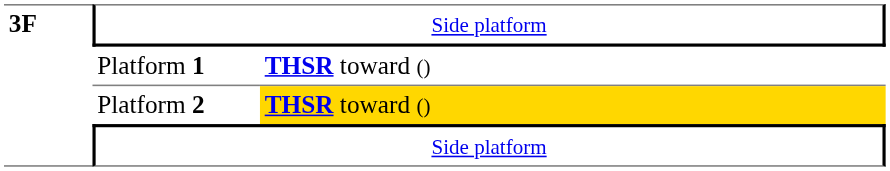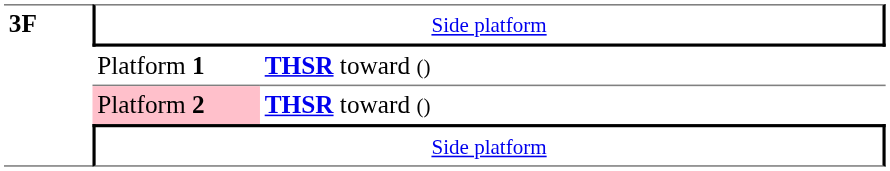(151, 104) no background -> (151, 104) pink background
(348, 104) gold background -> (348, 104) no background
